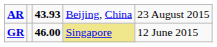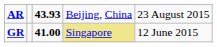(48, 32) 46.00 -> (48, 32) 41.00
